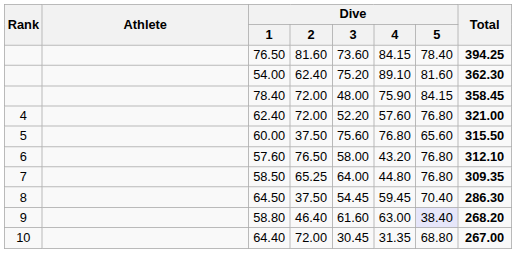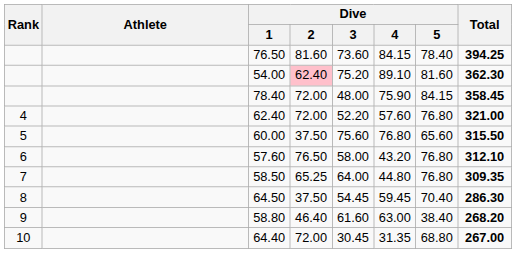(311, 75) no background -> (311, 75) pink background
(437, 217) lavender background -> (437, 217) no background
